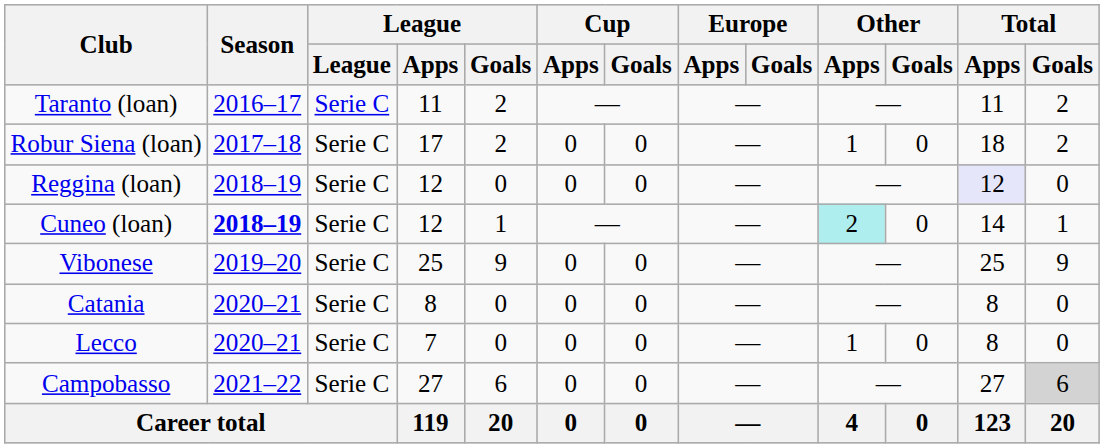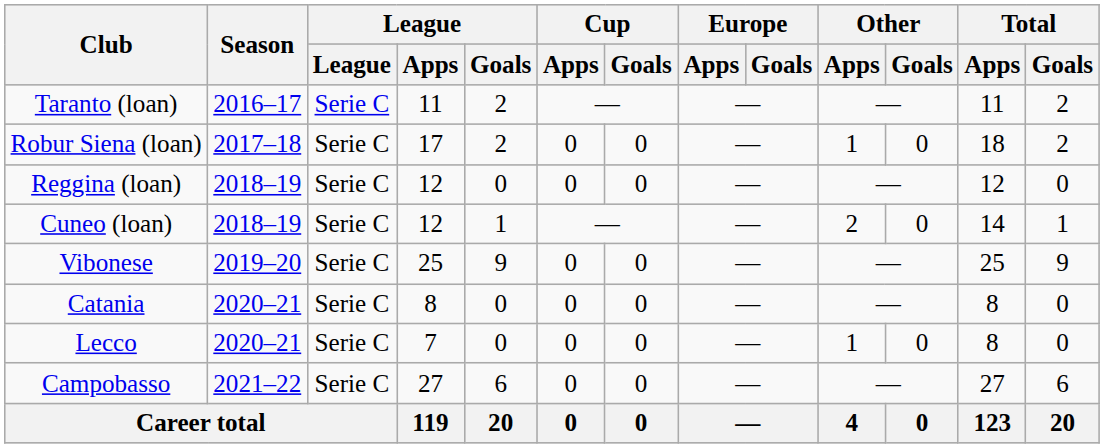(992, 183) lavender background -> (992, 183) no background
(257, 223) bold -> (257, 223) normal
(852, 223) paleturquoise background -> (852, 223) no background
(1062, 382) lightgrey background -> (1062, 382) no background
